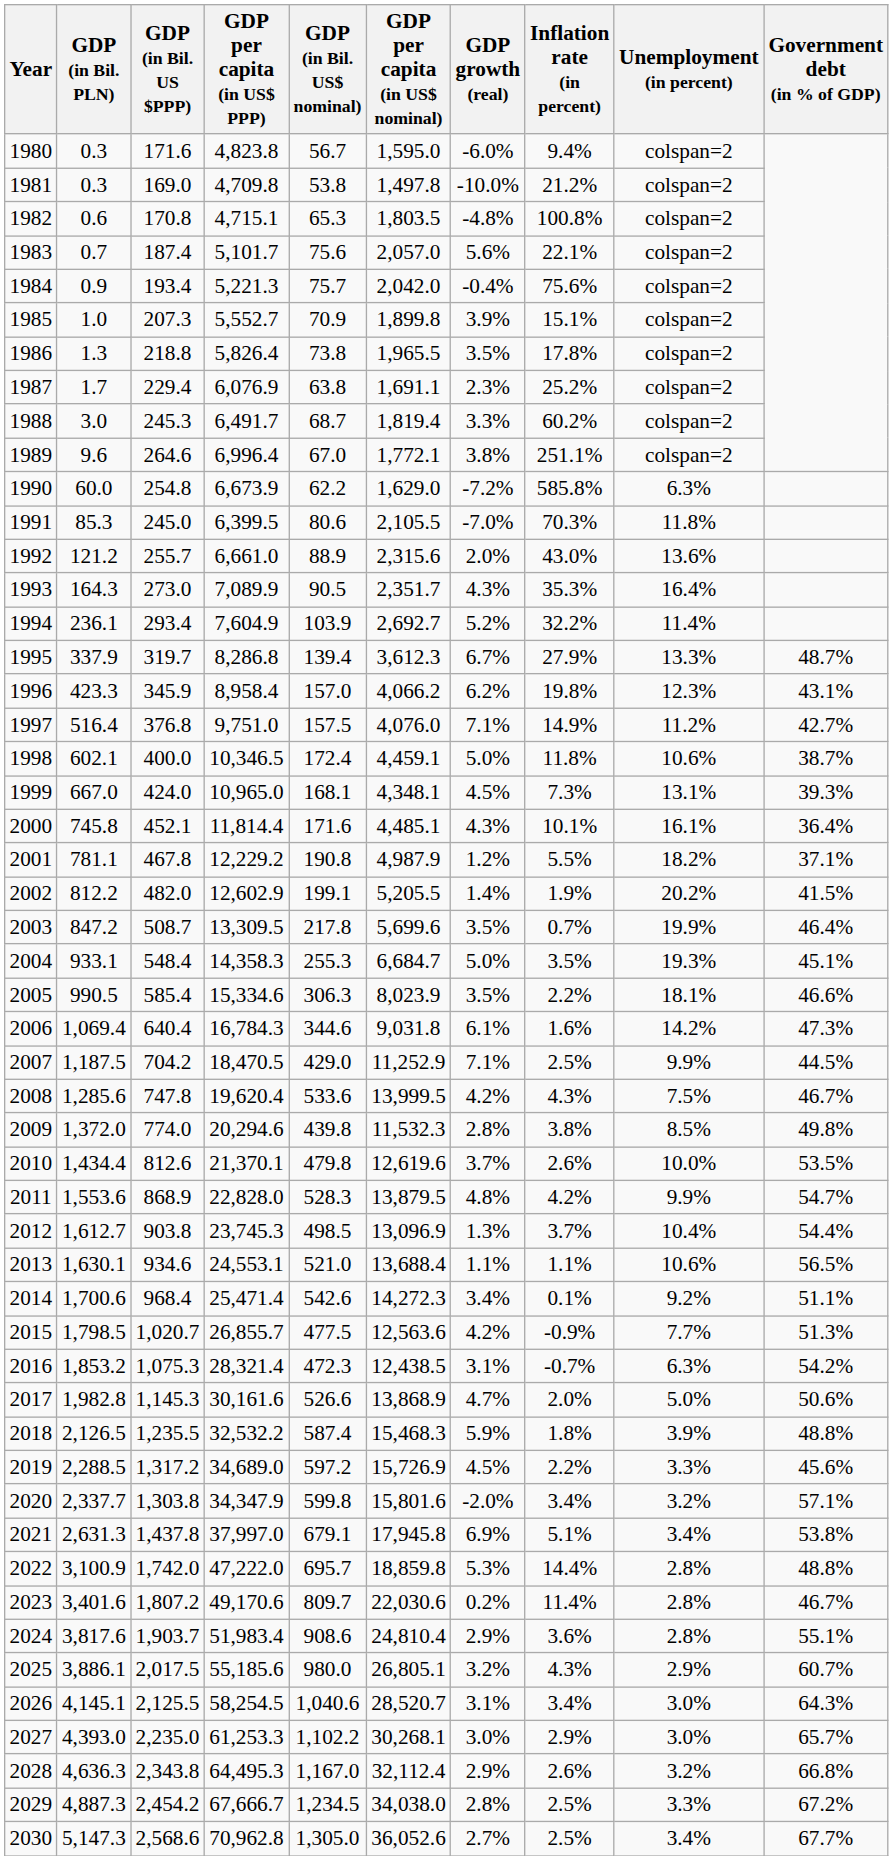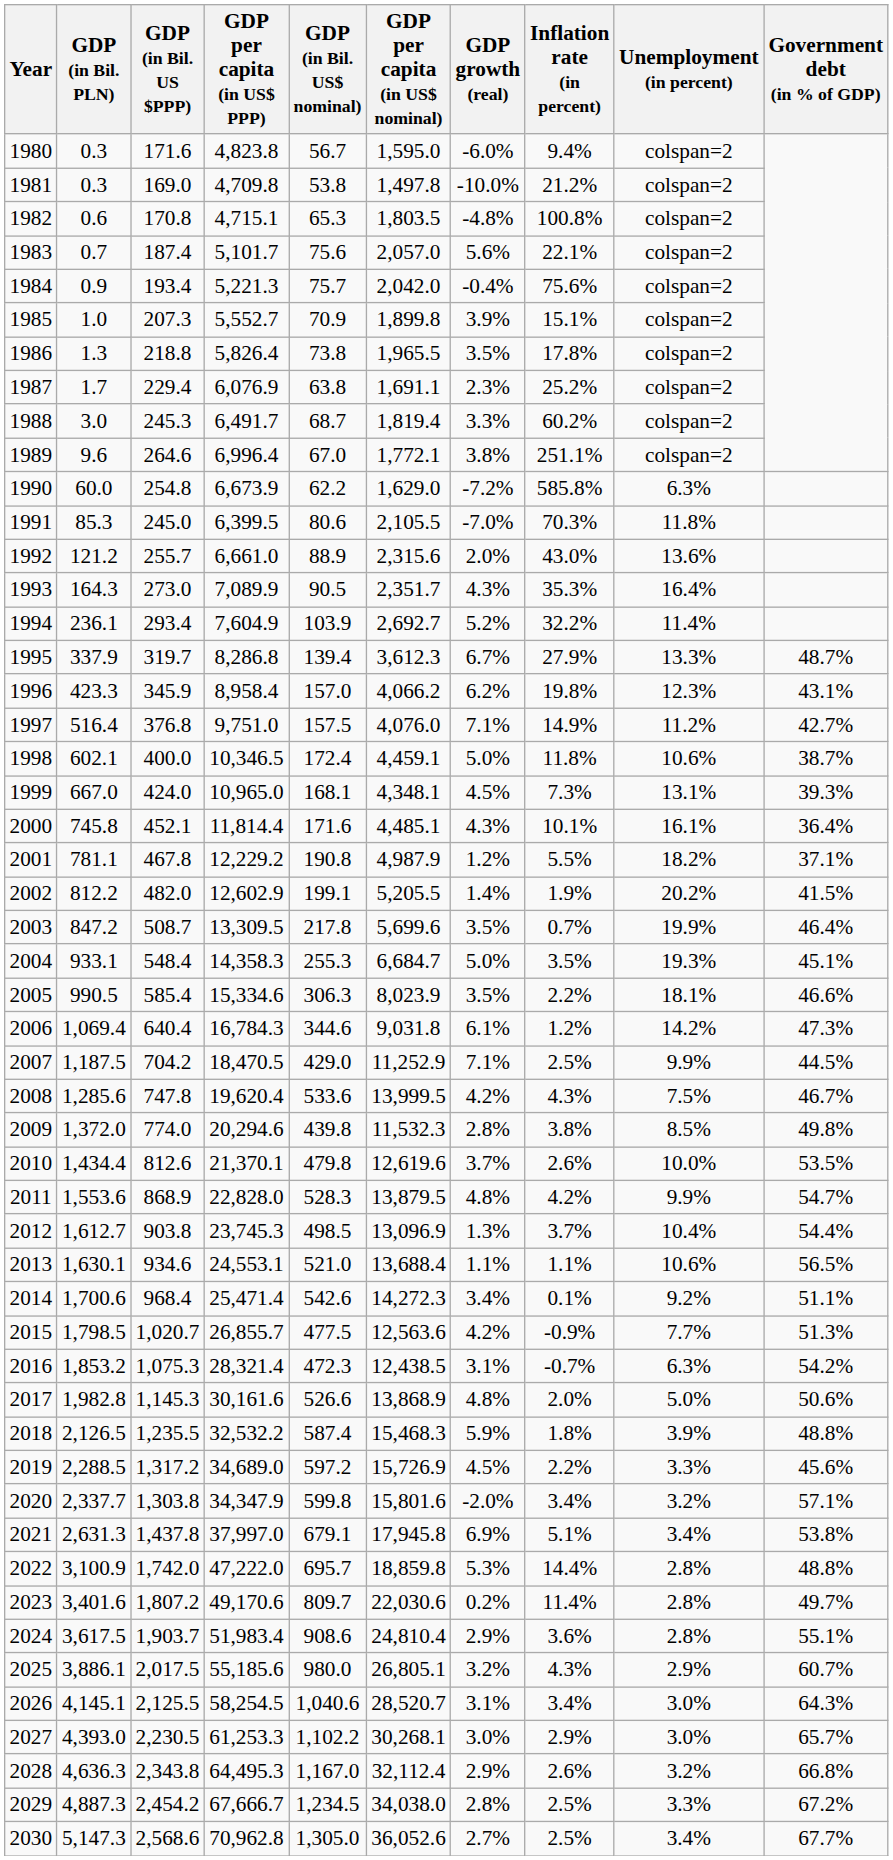(570, 1028) 1.6% -> (570, 1028) 1.2%
(488, 1399) 4.7% -> (488, 1399) 4.8%
(826, 1602) 46.7% -> (826, 1602) 49.7%
(94, 1635) 3,817.6 -> (94, 1635) 3,617.5
(168, 1737) 2,235.0 -> (168, 1737) 2,230.5
